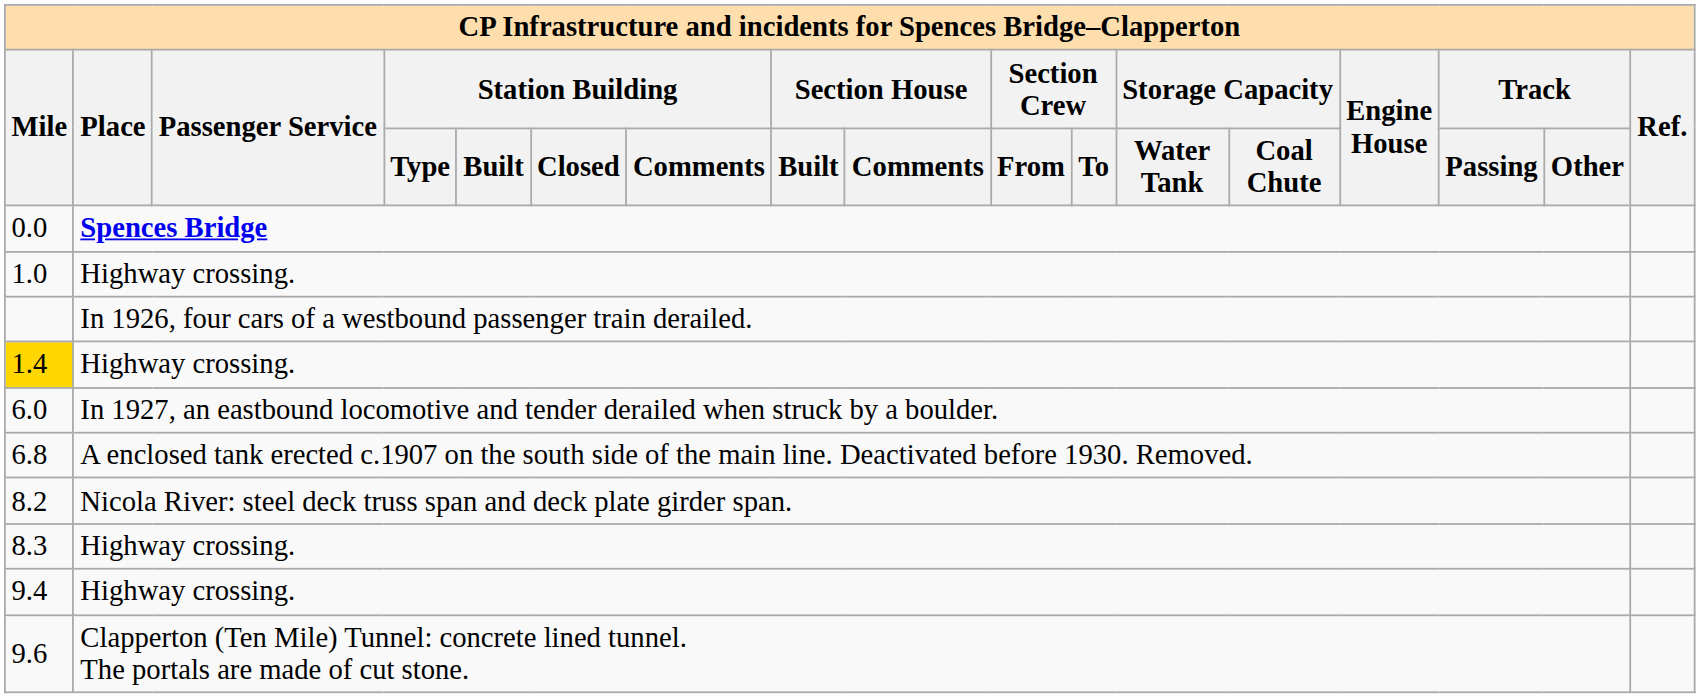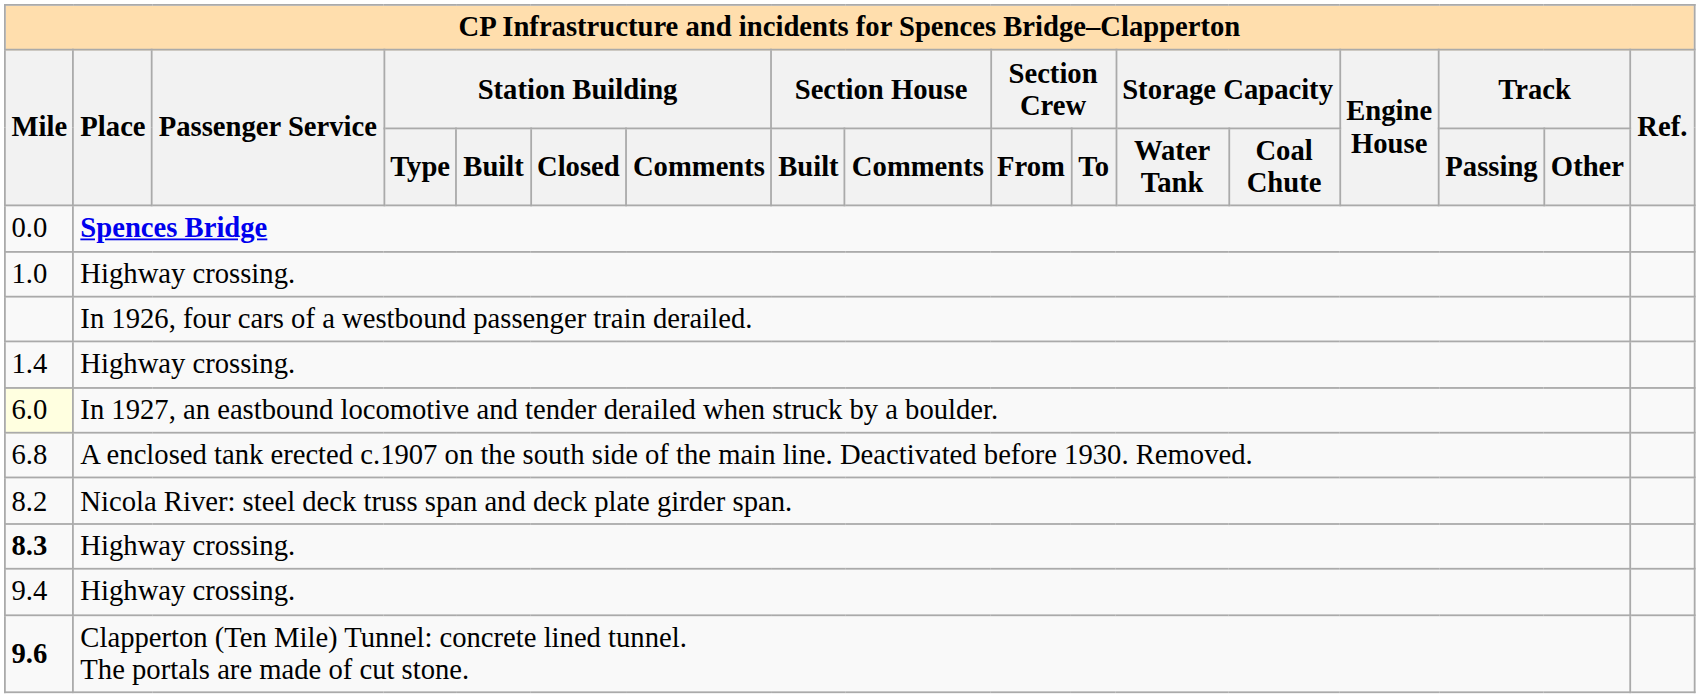(29, 364) gold background -> (29, 364) no background
(29, 409) no background -> (29, 409) lightyellow background
(29, 545) normal -> (29, 545) bold
(29, 652) normal -> (29, 652) bold
